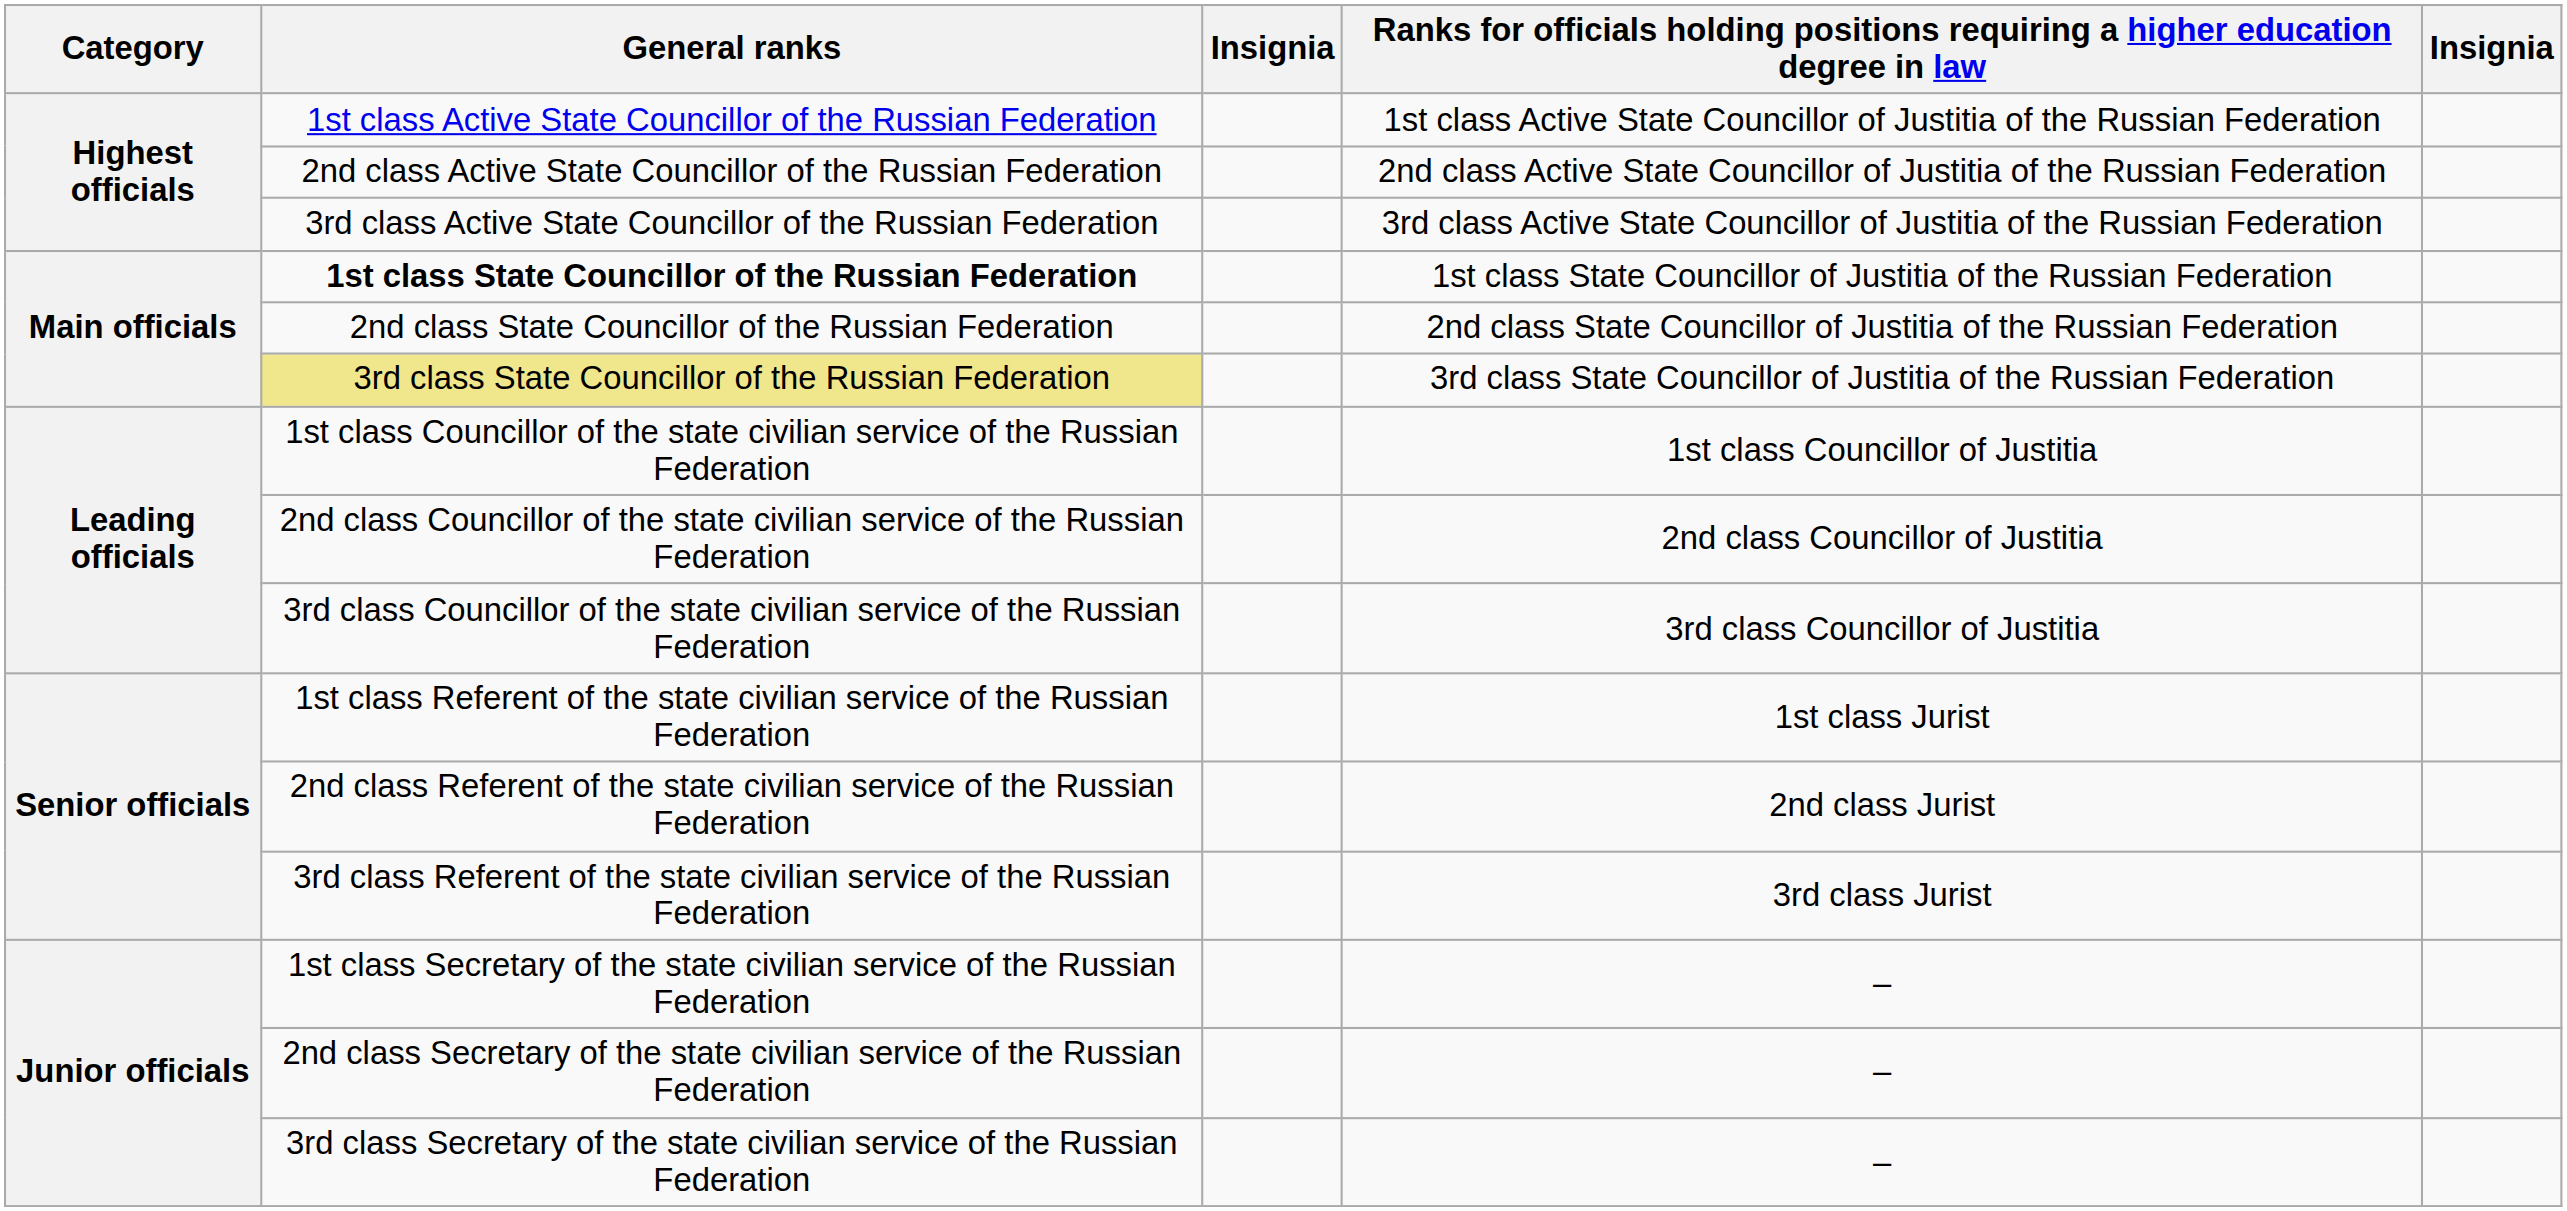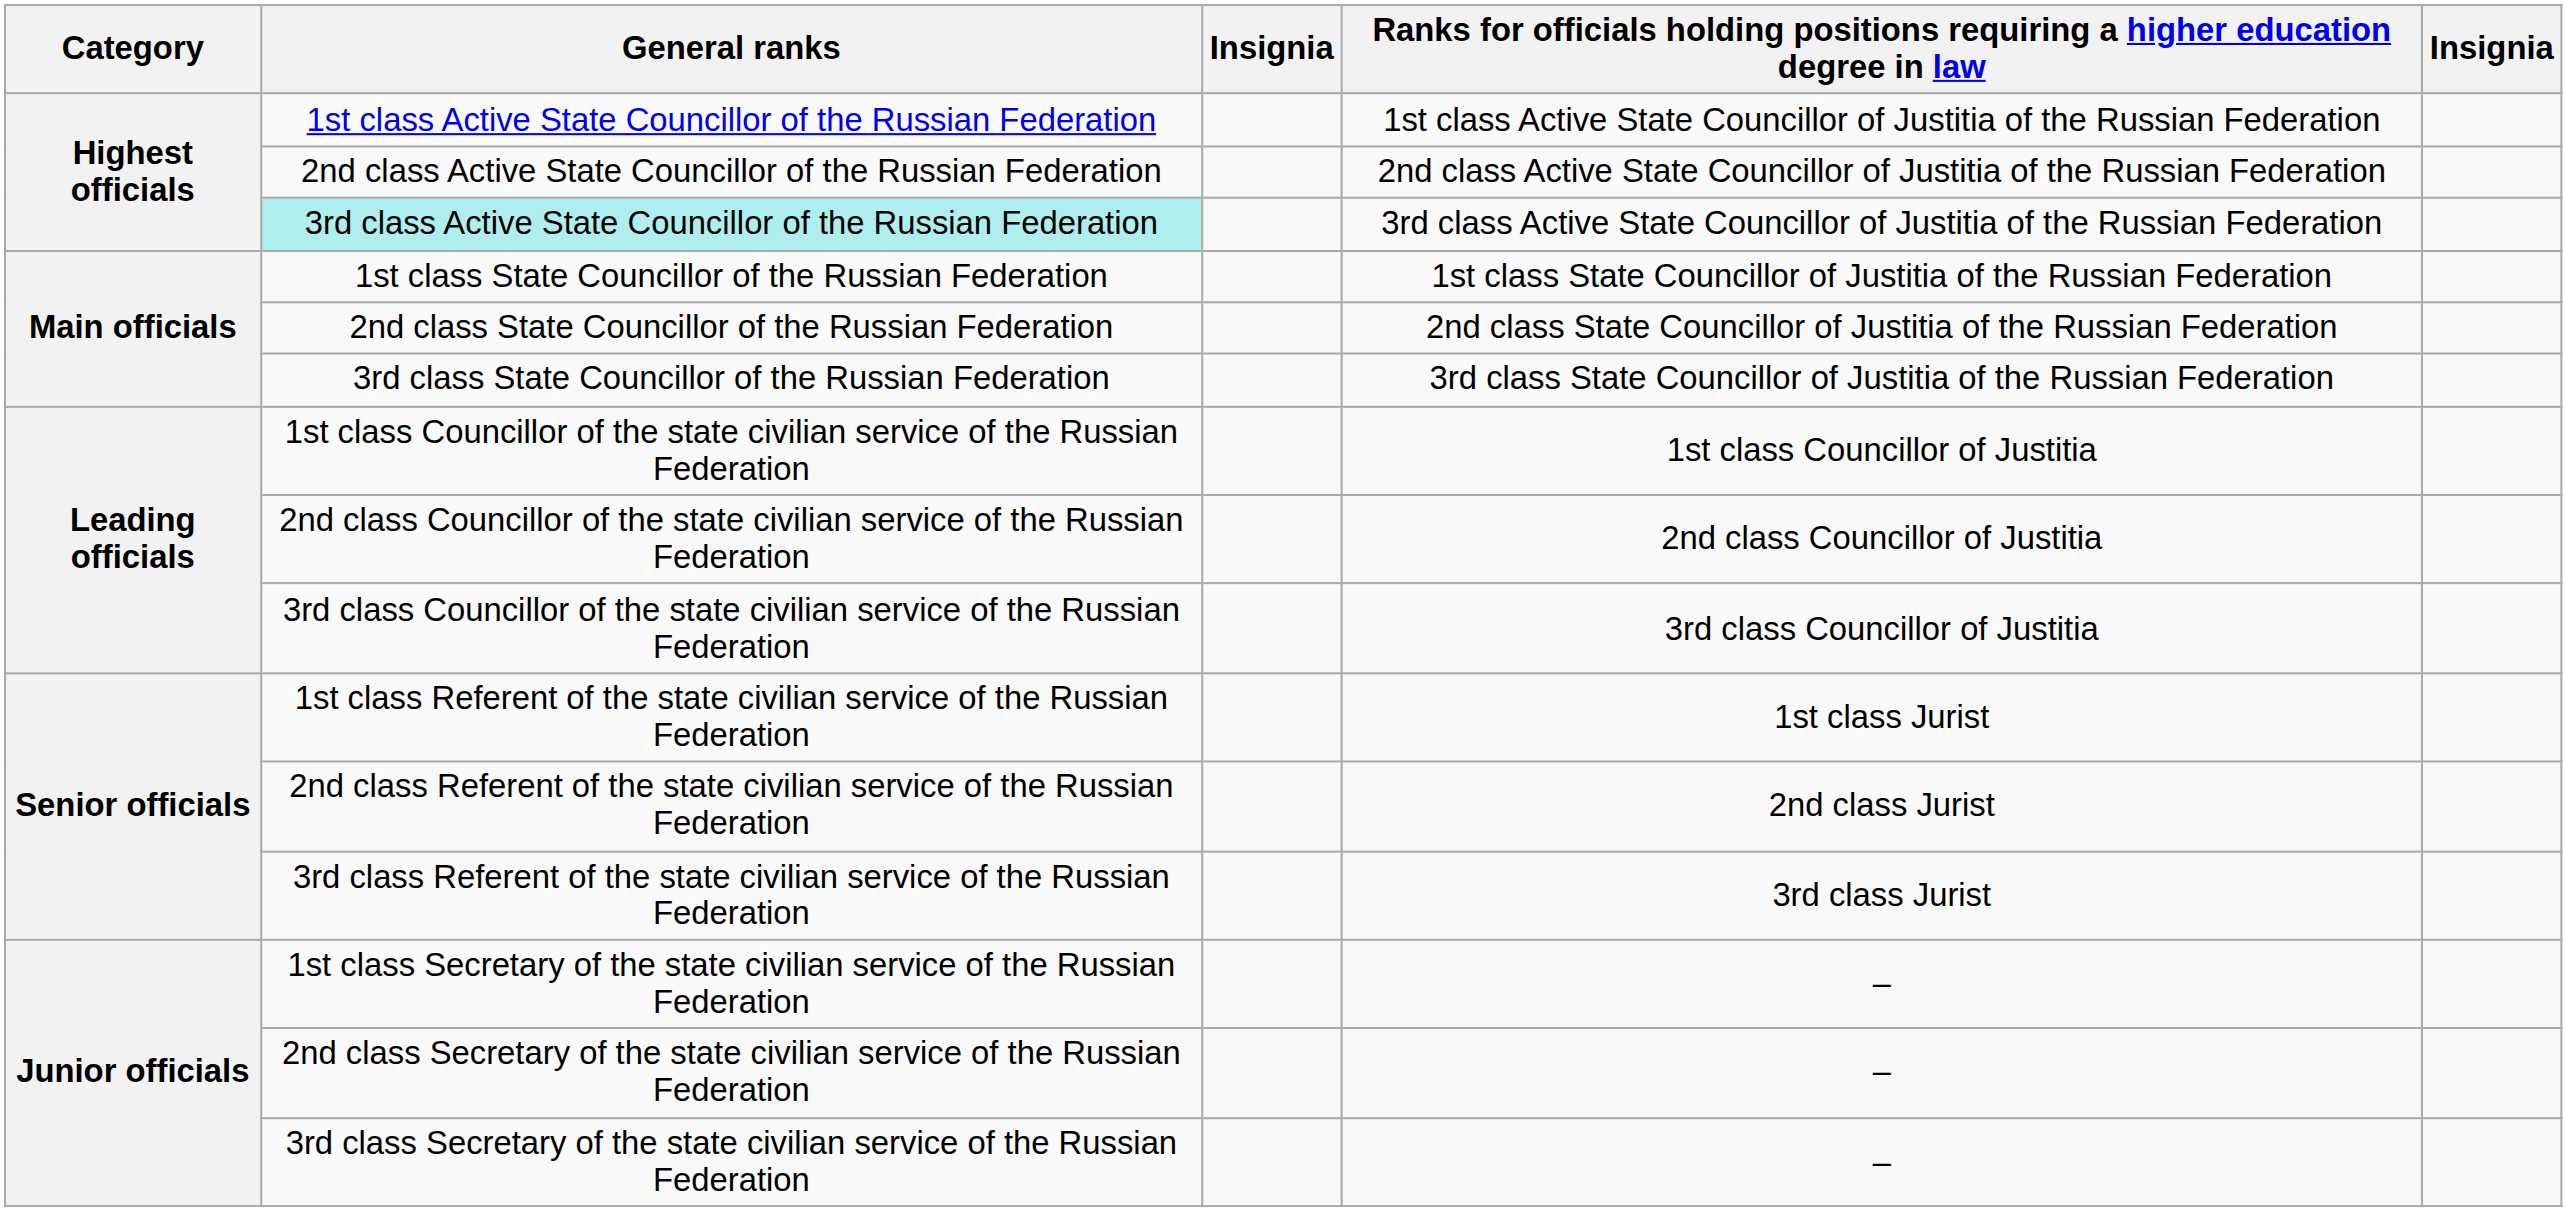(732, 223) no background -> (731, 223) paleturquoise background
(732, 275) bold -> (731, 275) normal
(732, 379) khaki background -> (731, 379) no background
